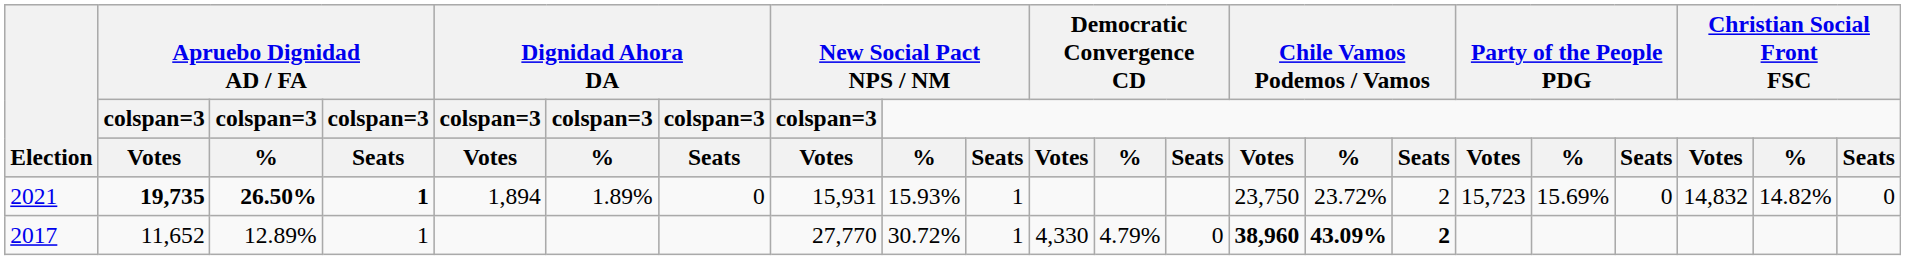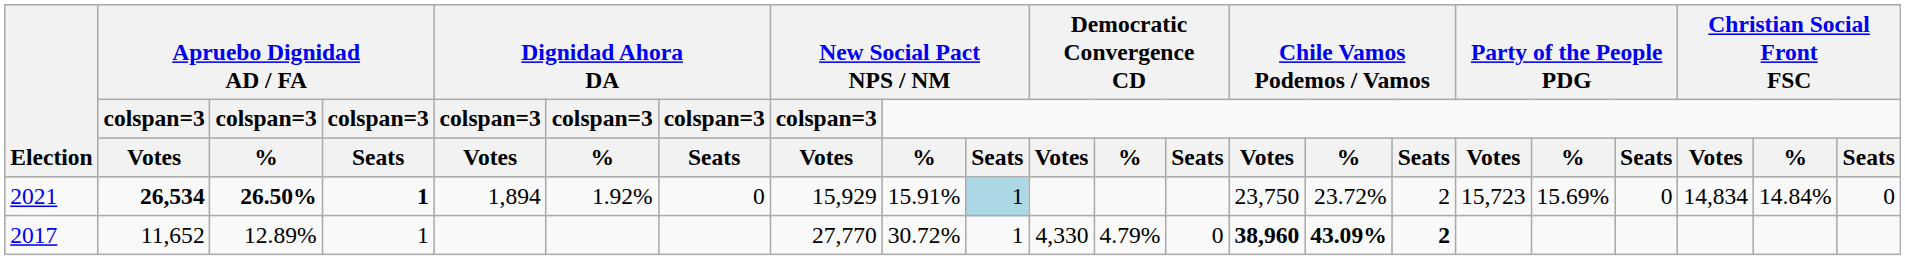(172, 196) 19,735 -> (172, 196) 26,534
(622, 196) 1.89% -> (622, 196) 1.92%
(844, 196) 15,931 -> (844, 196) 15,929
(924, 196) 15.93% -> (924, 196) 15.91%
(1018, 196) no background -> (1018, 196) lightblue background
(1716, 196) 14,832 -> (1716, 196) 14,834
(1795, 196) 14.82% -> (1795, 196) 14.84%
